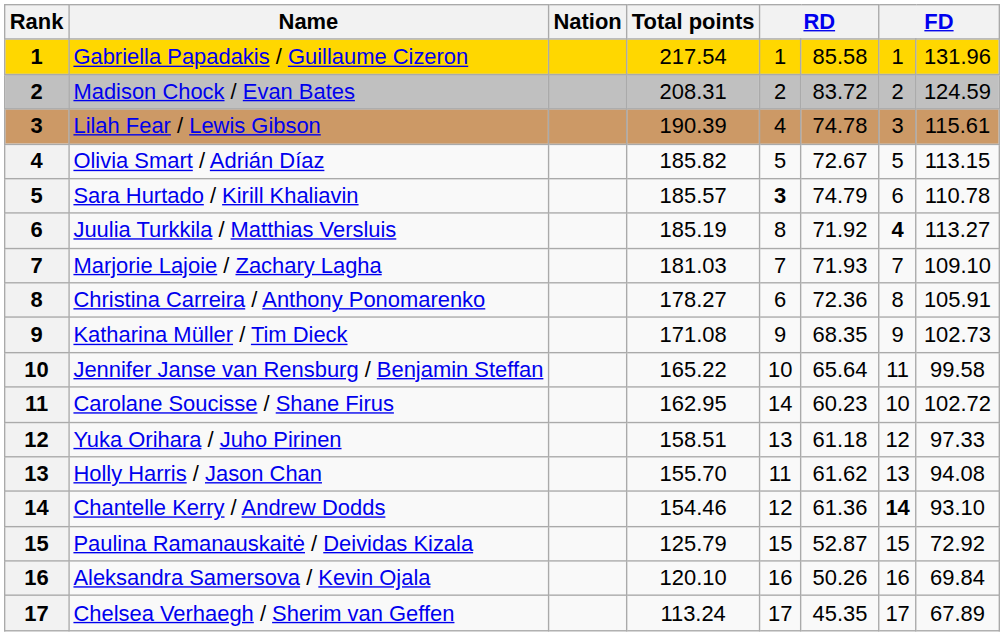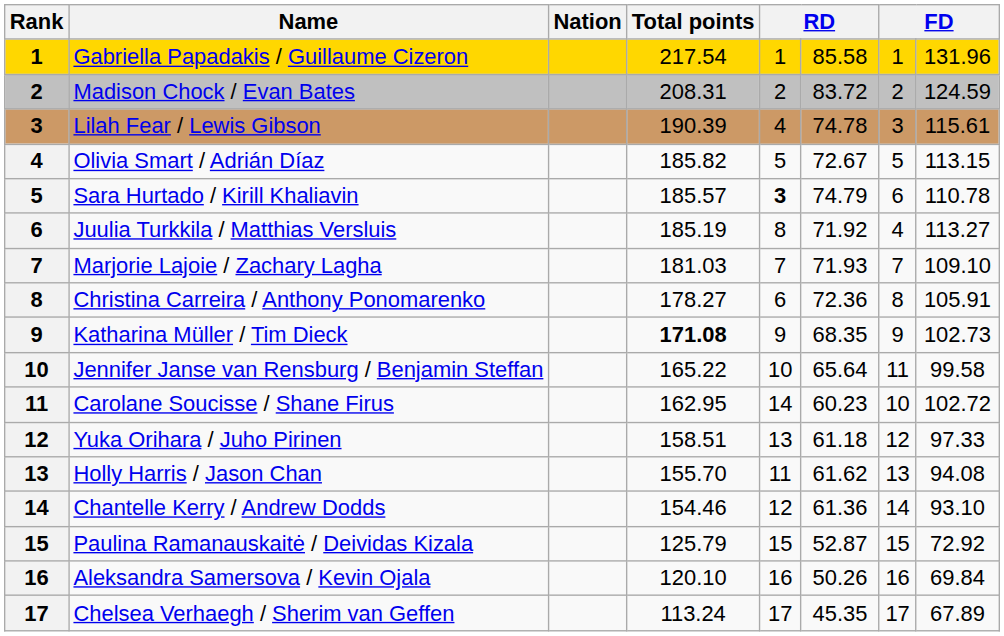(898, 230) bold -> (898, 230) normal
(693, 334) normal -> (693, 334) bold
(898, 508) bold -> (898, 508) normal
